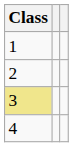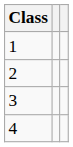(13, 100) khaki background -> (13, 100) no background
